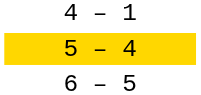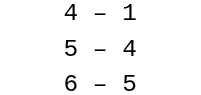(100, 49) gold background -> (100, 49) no background
